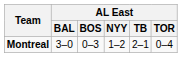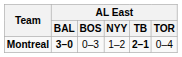(64, 45) normal -> (64, 45) bold
(140, 45) normal -> (140, 45) bold
